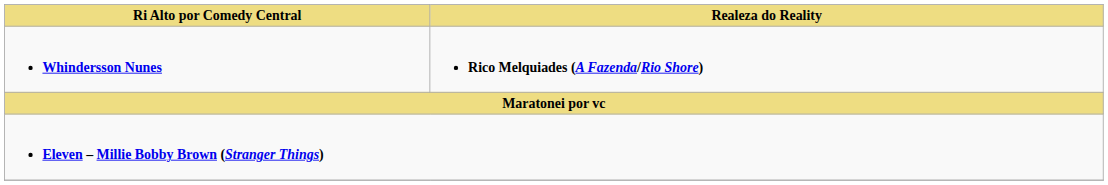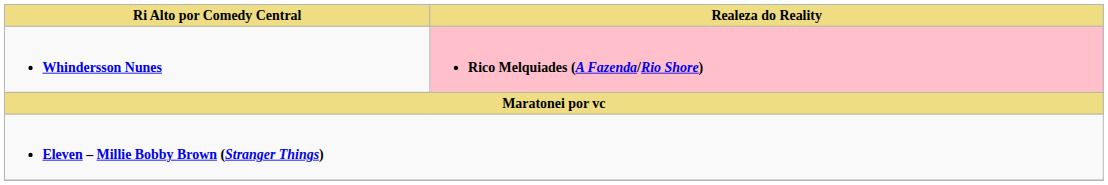(767, 67) no background -> (767, 67) pink background
